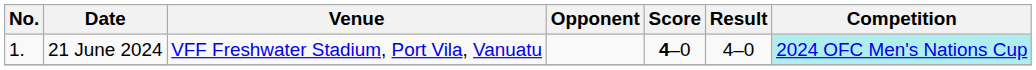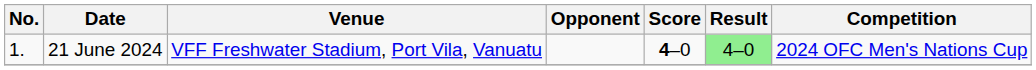(739, 49) no background -> (739, 49) lightgreen background
(902, 49) paleturquoise background -> (902, 49) no background
